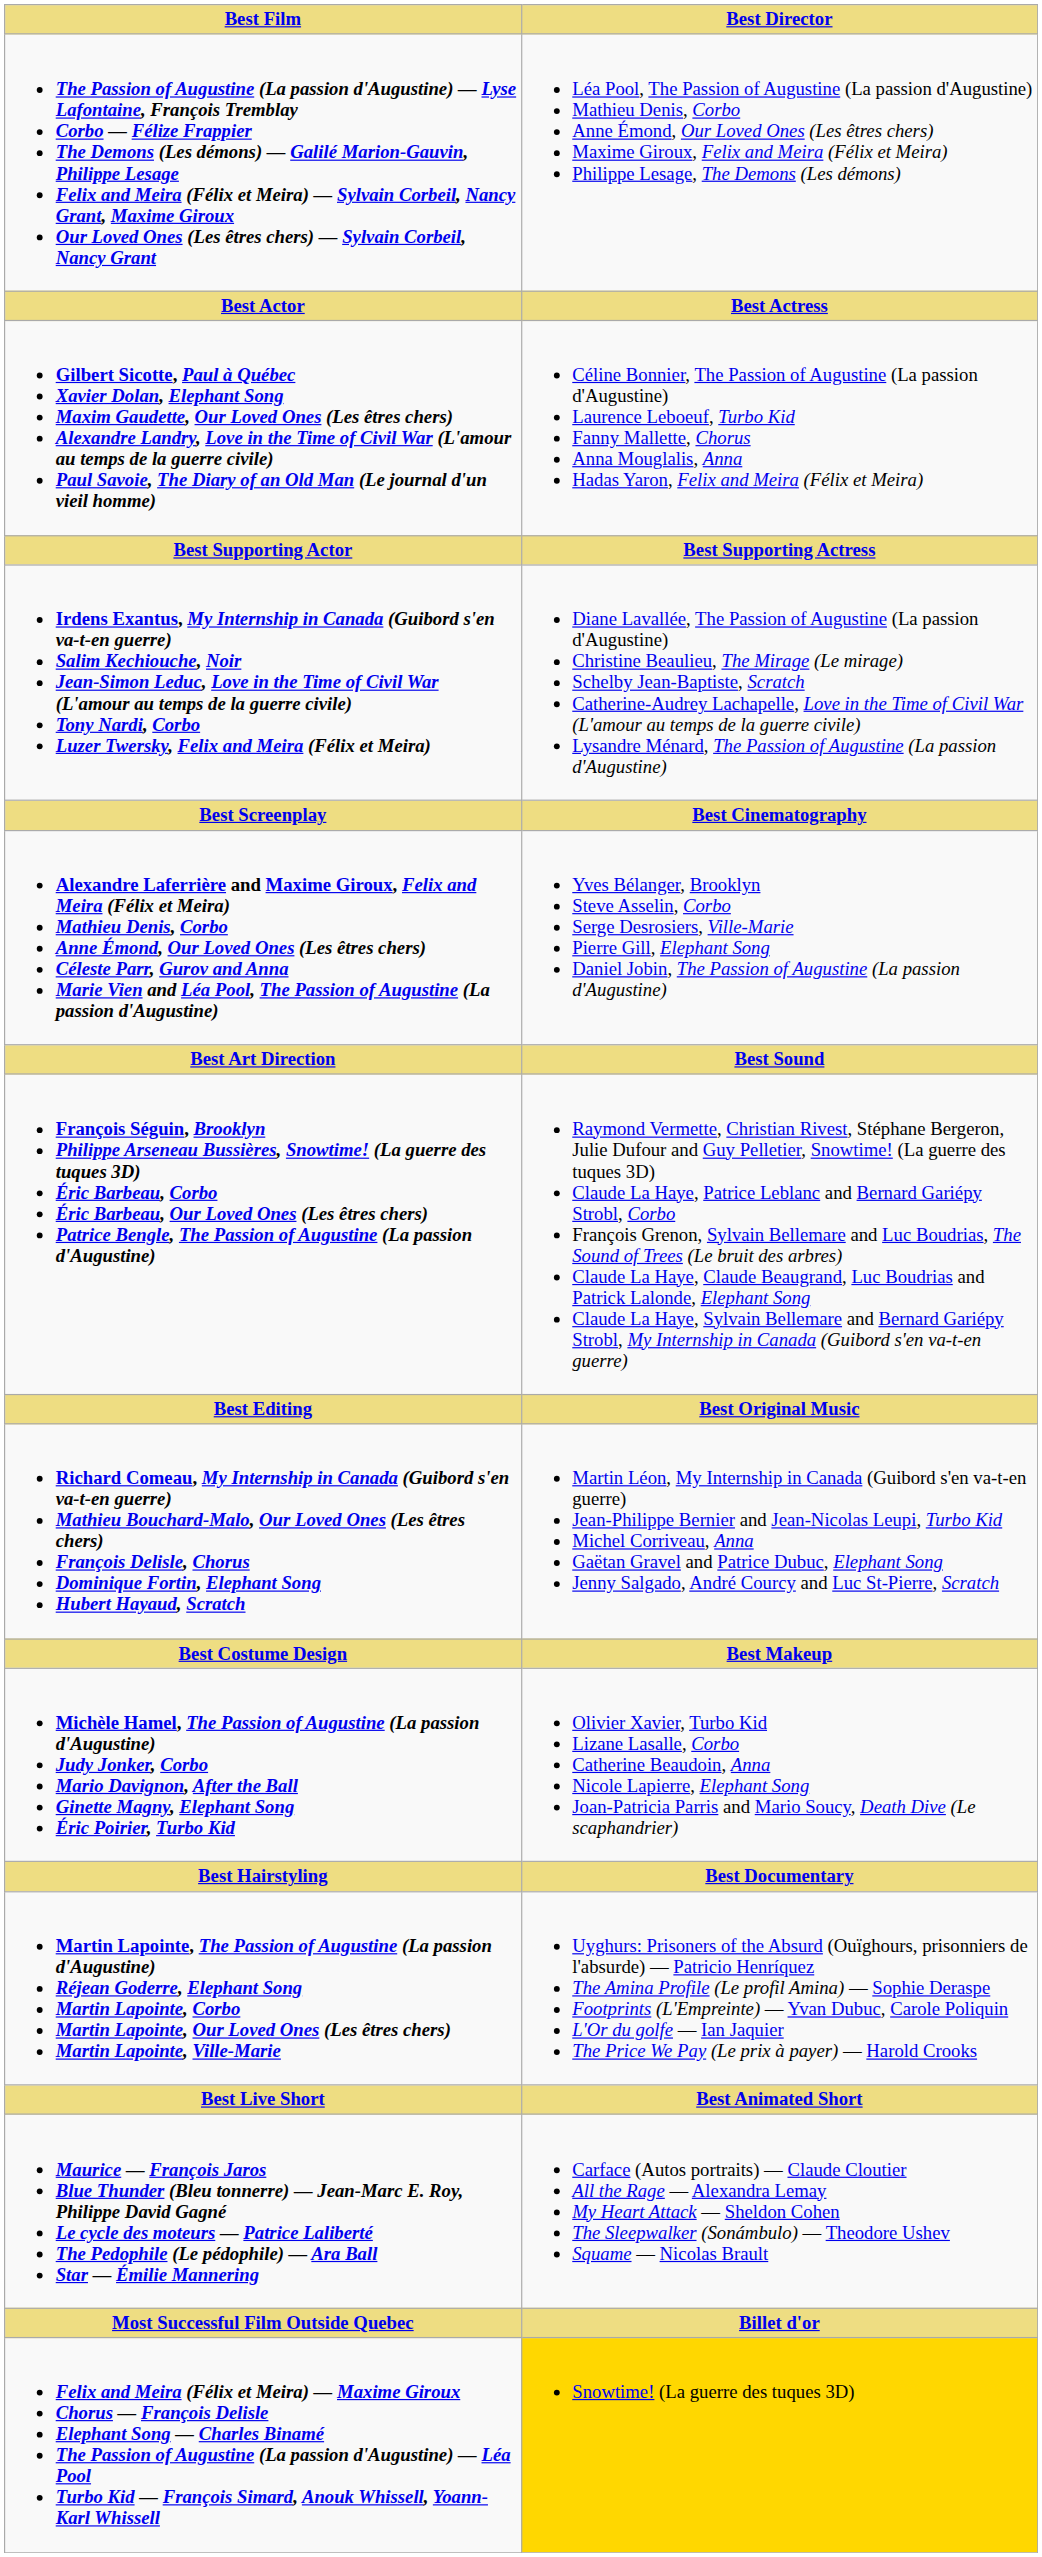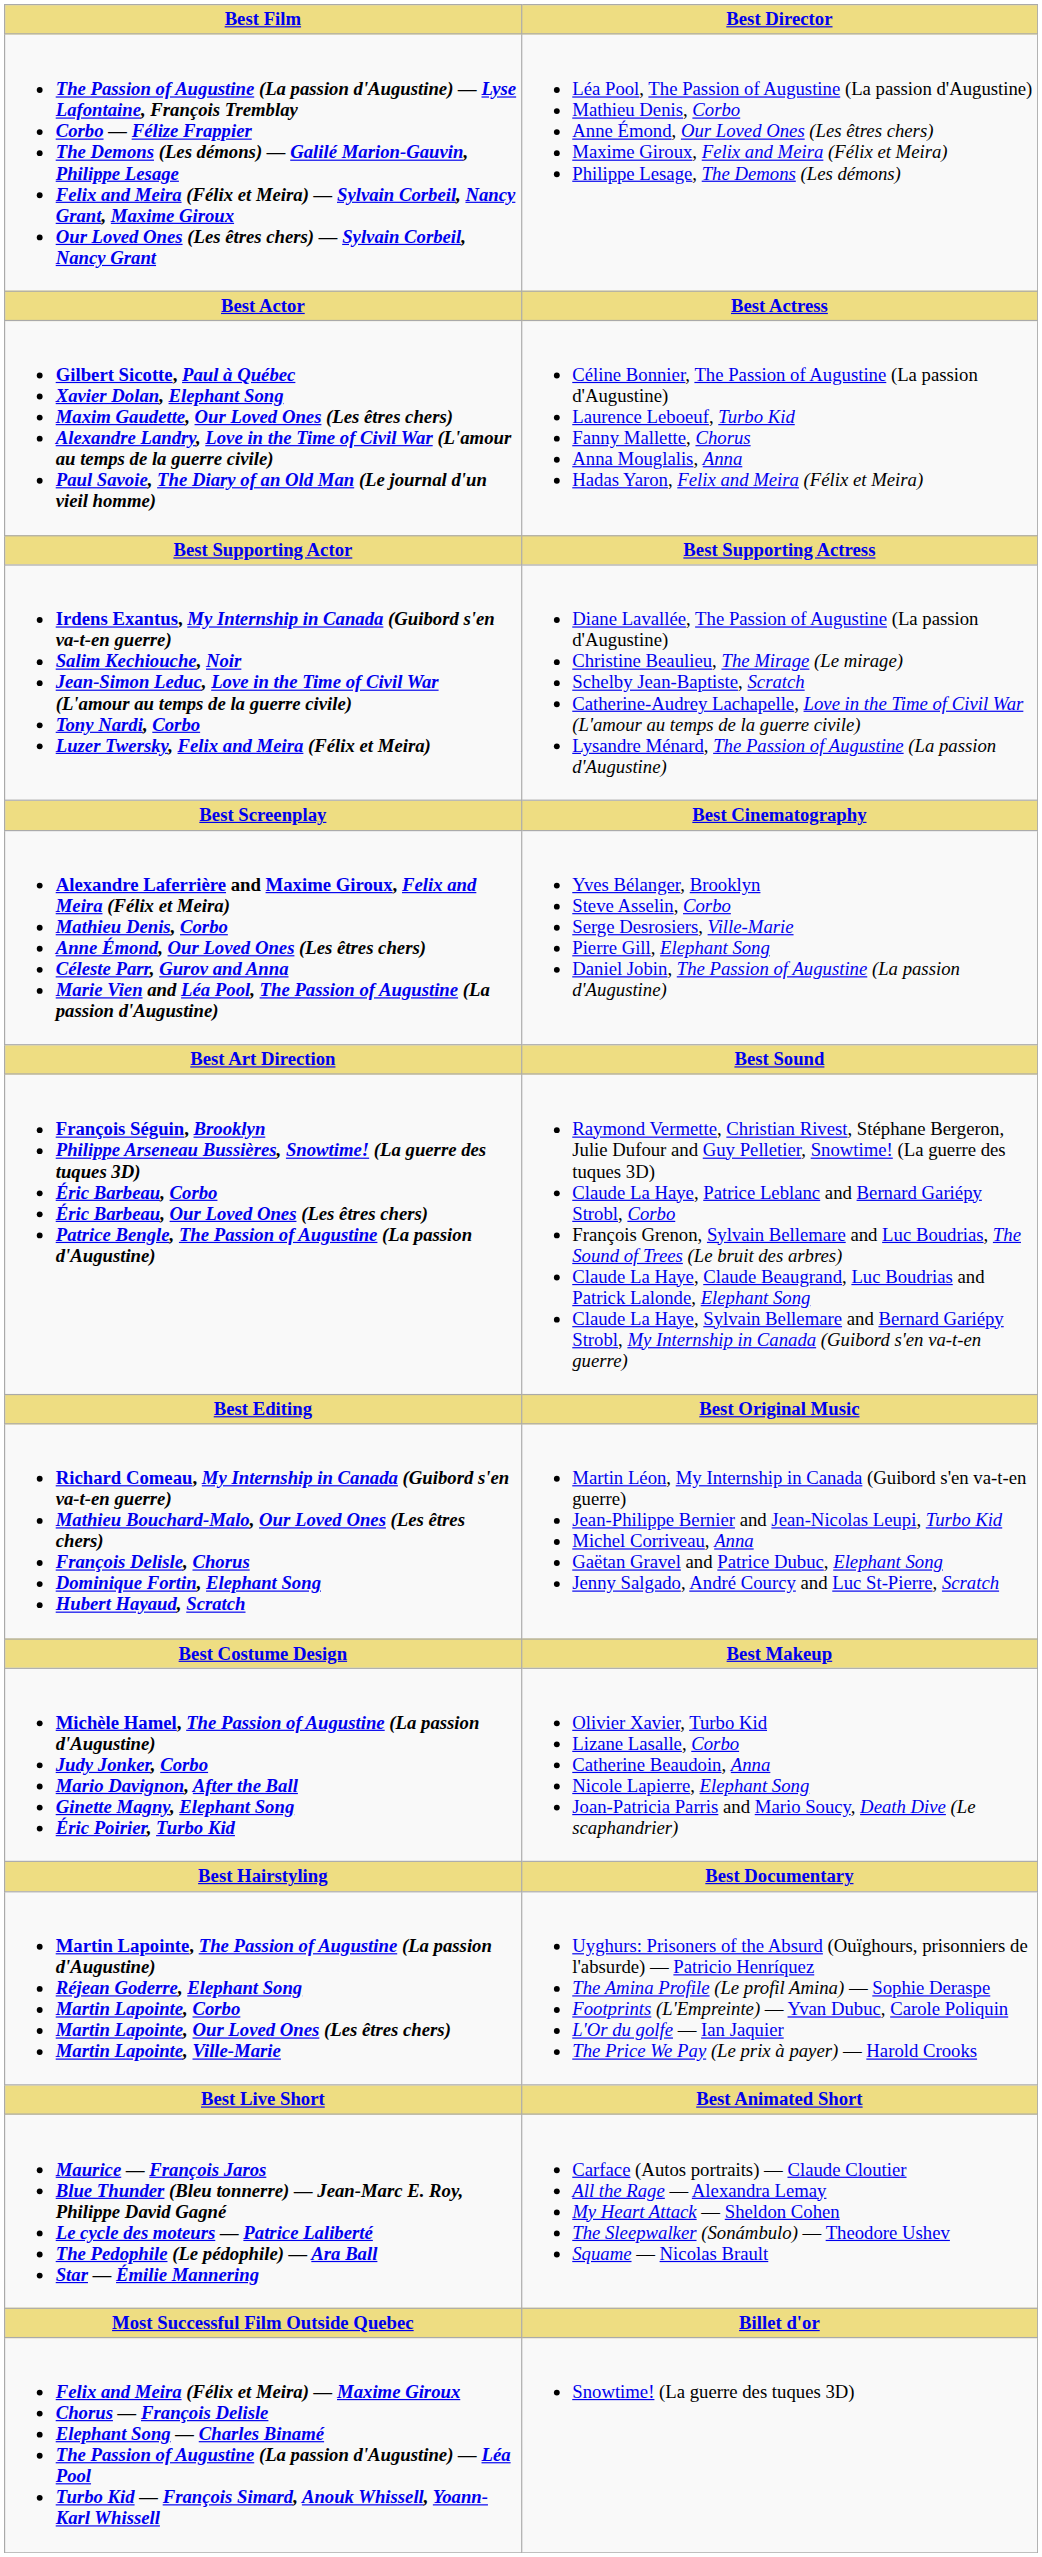(779, 2392) gold background -> (779, 2392) no background
